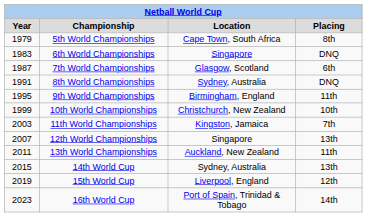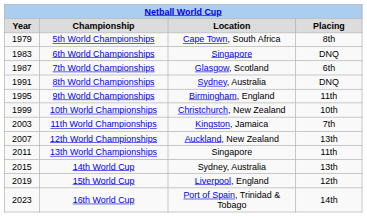(232, 139) Singapore -> (232, 139) Auckland, New Zealand
(232, 153) Auckland, New Zealand -> (232, 153) Singapore
